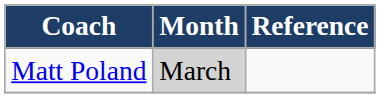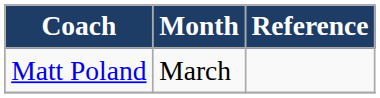(195, 69) lightgrey background -> (195, 69) no background
